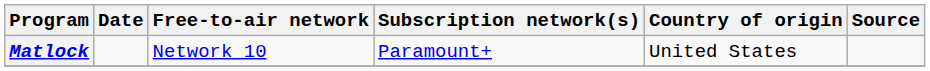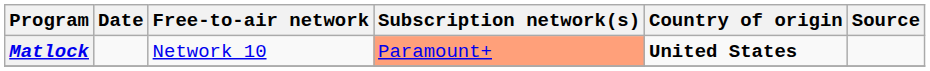(435, 51) no background -> (435, 51) lightsalmon background
(723, 51) normal -> (723, 51) bold
